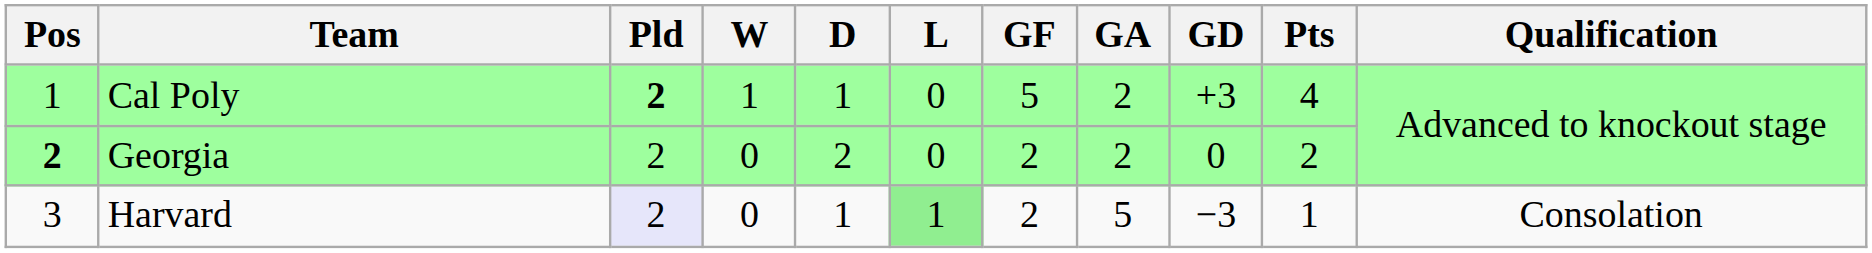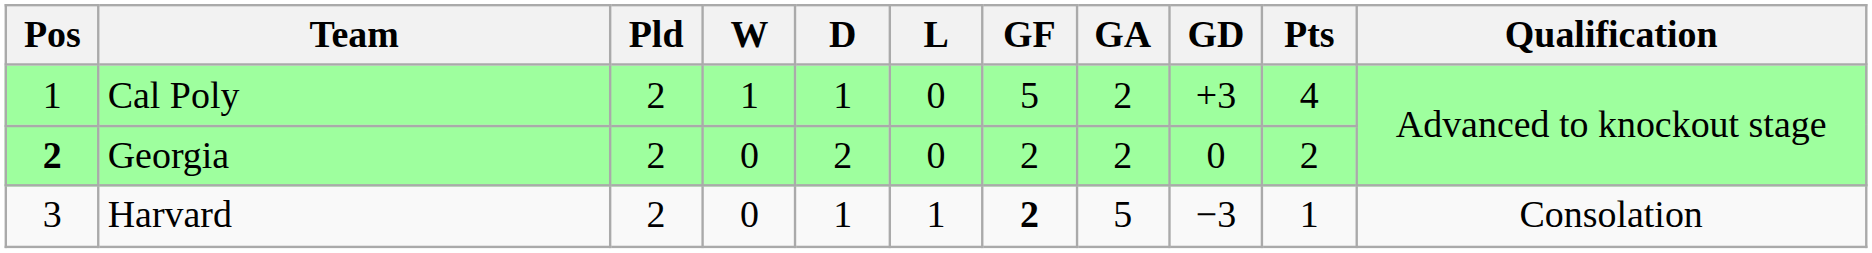(656, 94) bold -> (656, 94) normal
(656, 214) lavender background -> (656, 214) no background
(936, 214) lightgreen background -> (936, 214) no background
(1029, 214) normal -> (1029, 214) bold
